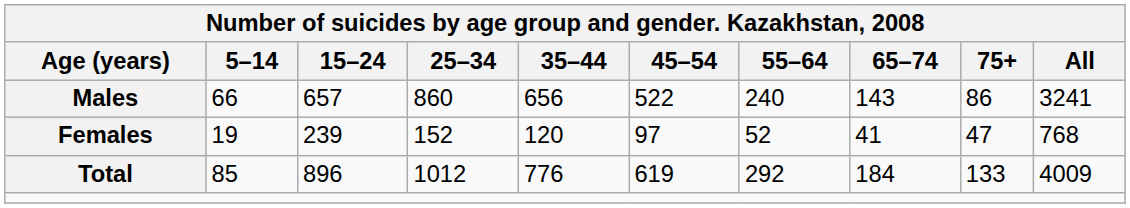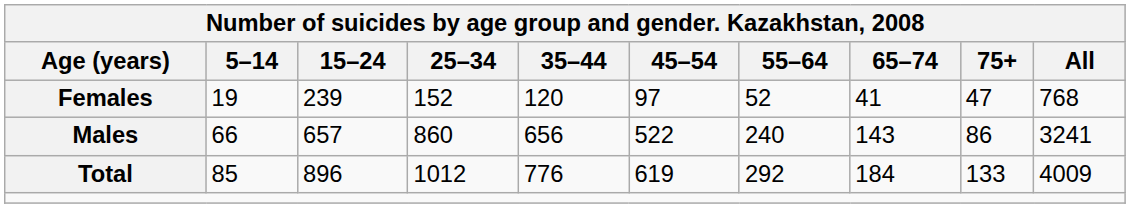rows swapped: (105, 98) <-> (105, 135)
